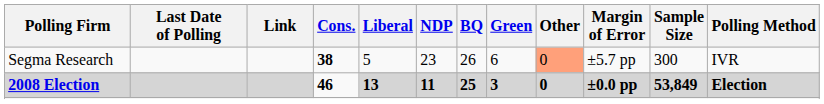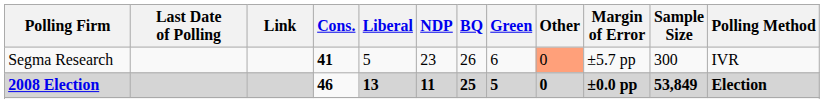(325, 60) 38 -> (325, 60) 41
(494, 85) 3 -> (494, 85) 5
